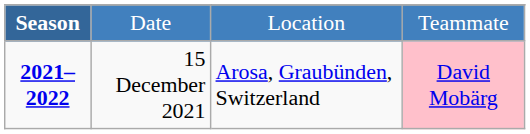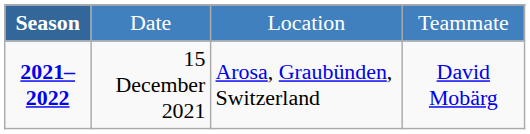(463, 84) pink background -> (463, 84) no background
